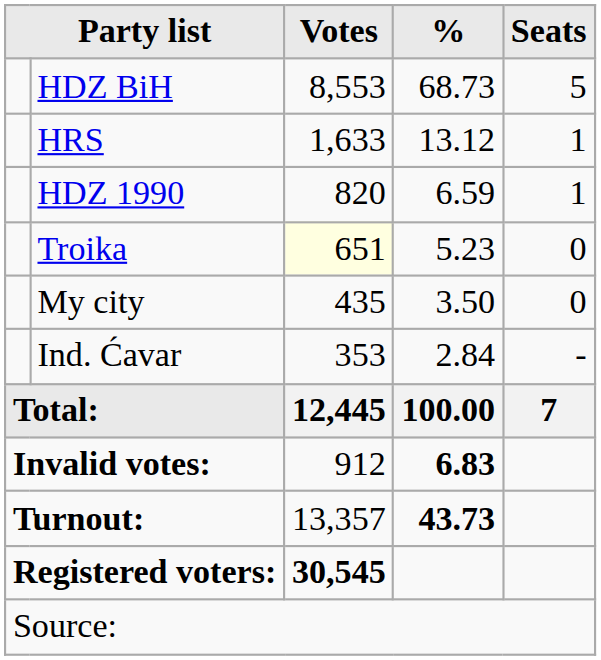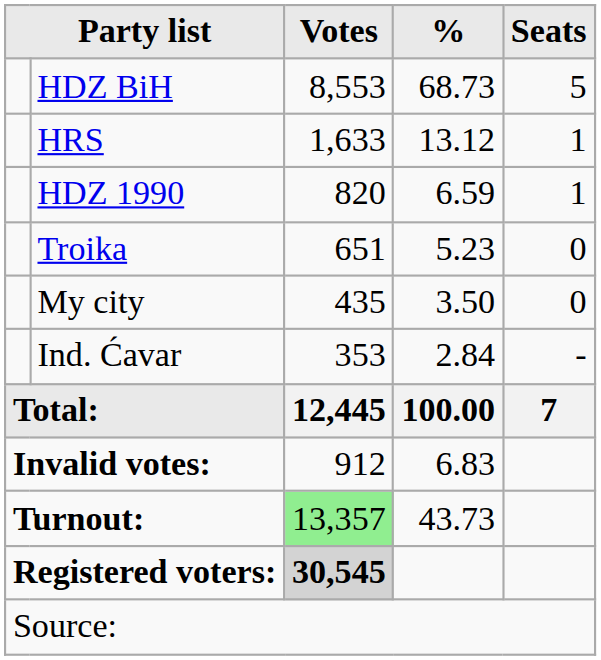(360, 247) lightyellow background -> (360, 247) no background
(465, 463) bold -> (465, 463) normal
(339, 517) no background -> (339, 517) lightgreen background
(457, 517) bold -> (457, 517) normal
(339, 572) no background -> (339, 572) lightgrey background
